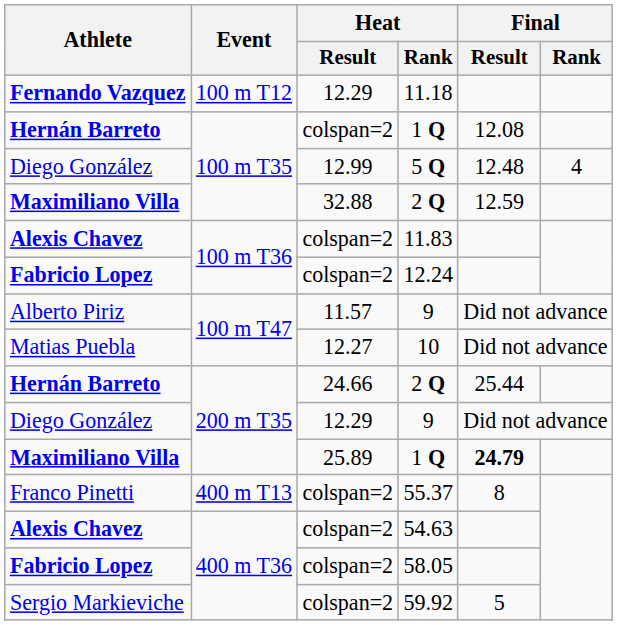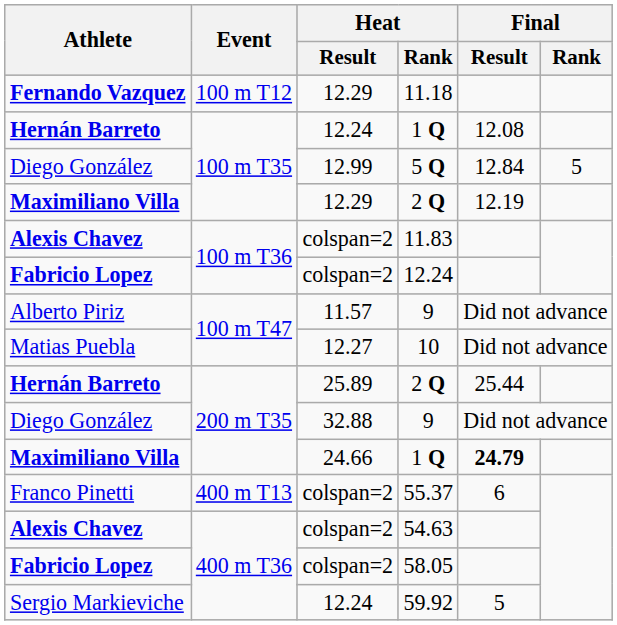(348, 130) colspan=2 -> (348, 130) 12.24
(499, 166) 12.48 -> (499, 166) 12.84
(577, 166) 4 -> (577, 166) 5
(348, 202) 32.88 -> (348, 202) 12.29
(499, 202) 12.59 -> (499, 202) 12.19
(348, 384) 24.66 -> (348, 384) 25.89
(348, 420) 12.29 -> (348, 420) 32.88
(348, 457) 25.89 -> (348, 457) 24.66
(499, 493) 8 -> (499, 493) 6
(348, 602) colspan=2 -> (348, 602) 12.24
